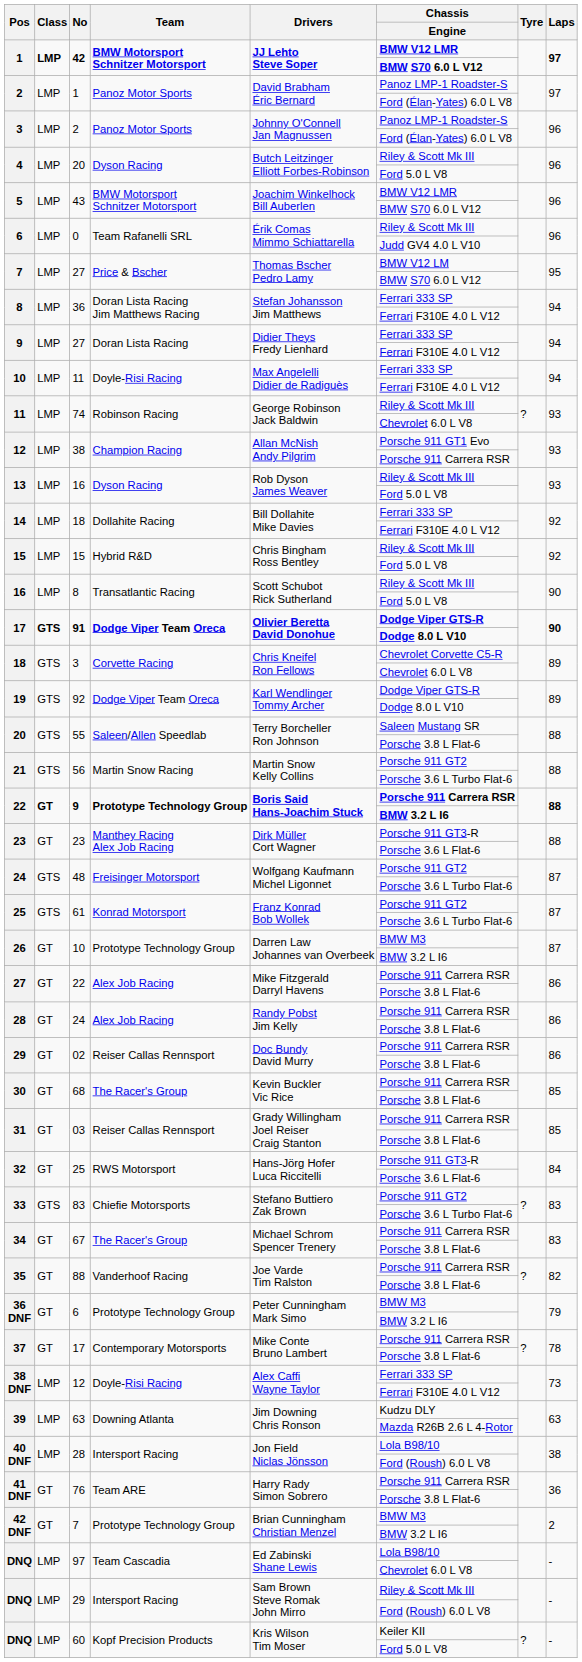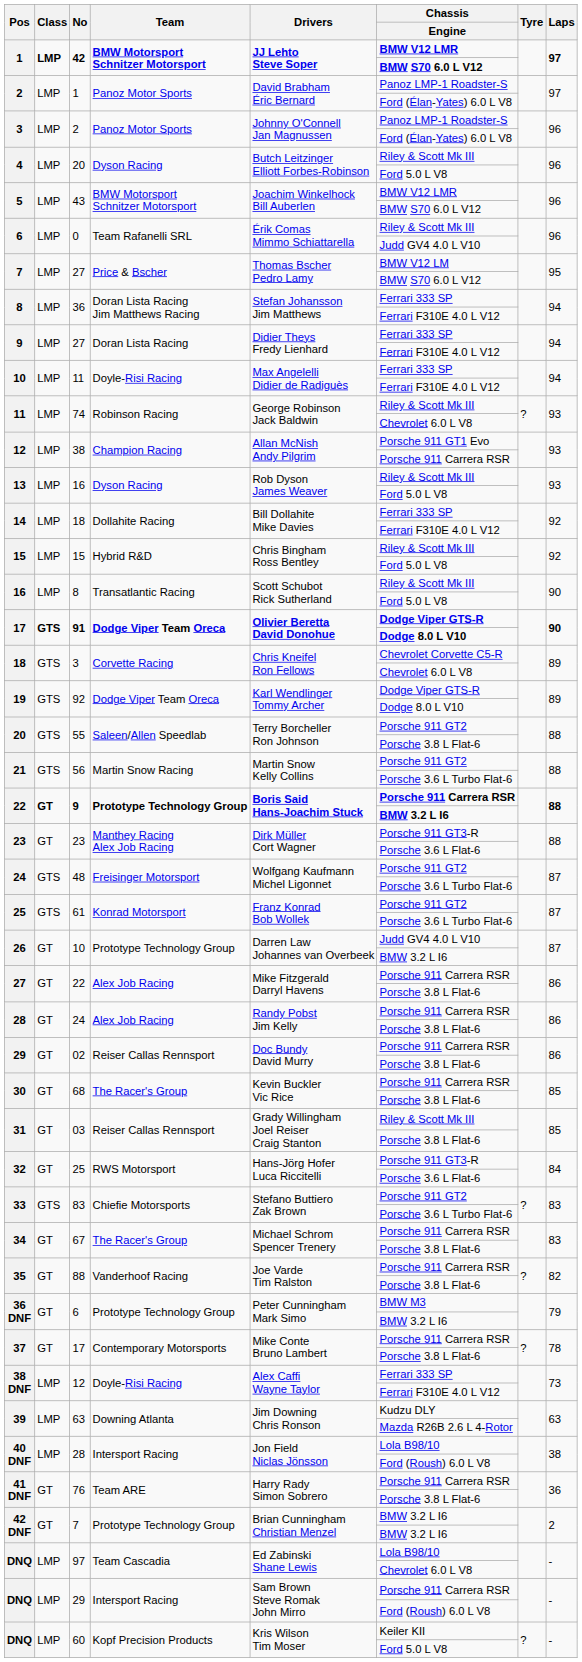(430, 726) Saleen Mustang SR -> (423, 726) Porsche 911 GT2
(403, 939) BMW M3 -> (430, 939) Judd GV4 4.0 L V10
(445, 1119) Porsche 911 Carrera RSR -> (427, 1119) Riley & Scott Mk III
(403, 1517) BMW M3 -> (413, 1517) BMW 3.2 L I6
(427, 1590) Riley & Scott Mk III -> (445, 1590) Porsche 911 Carrera RSR
